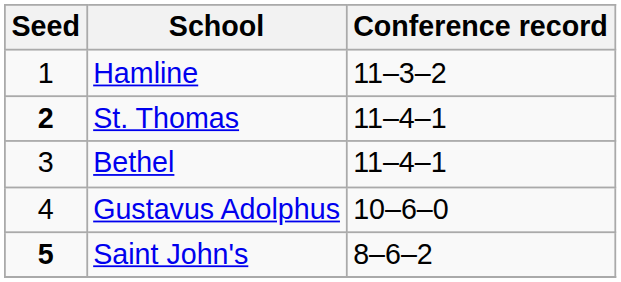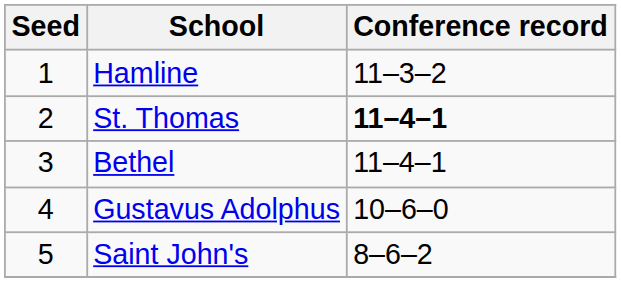(46, 118) bold -> (46, 118) normal
(400, 118) normal -> (400, 118) bold
(46, 254) bold -> (46, 254) normal
